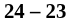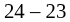(35, 11) bold -> (35, 11) normal
